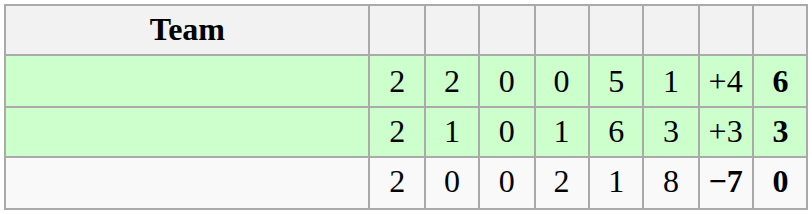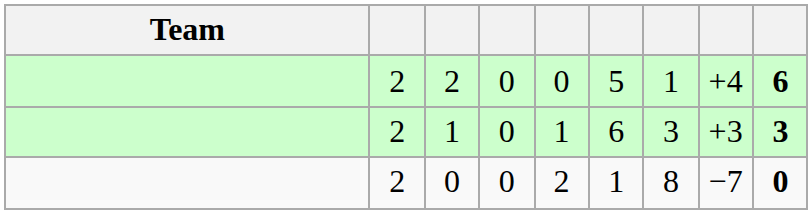(726, 182) bold -> (726, 182) normal
